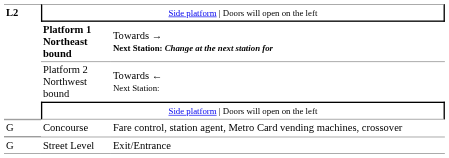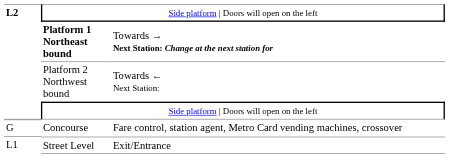(10, 145) G -> (12, 144) L1
